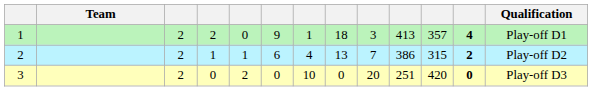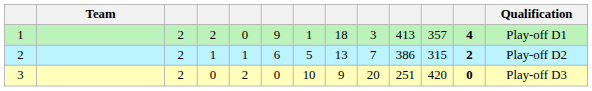(309, 55) 4 -> (309, 55) 5
(341, 75) 0 -> (341, 75) 9
